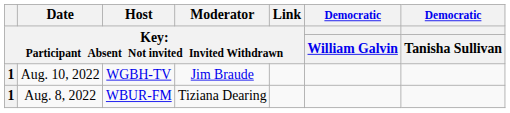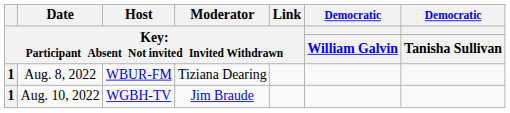rows swapped: (60, 96) <-> (60, 74)
